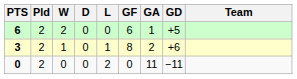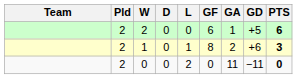columns swapped: (239, 13) <-> (17, 13)
